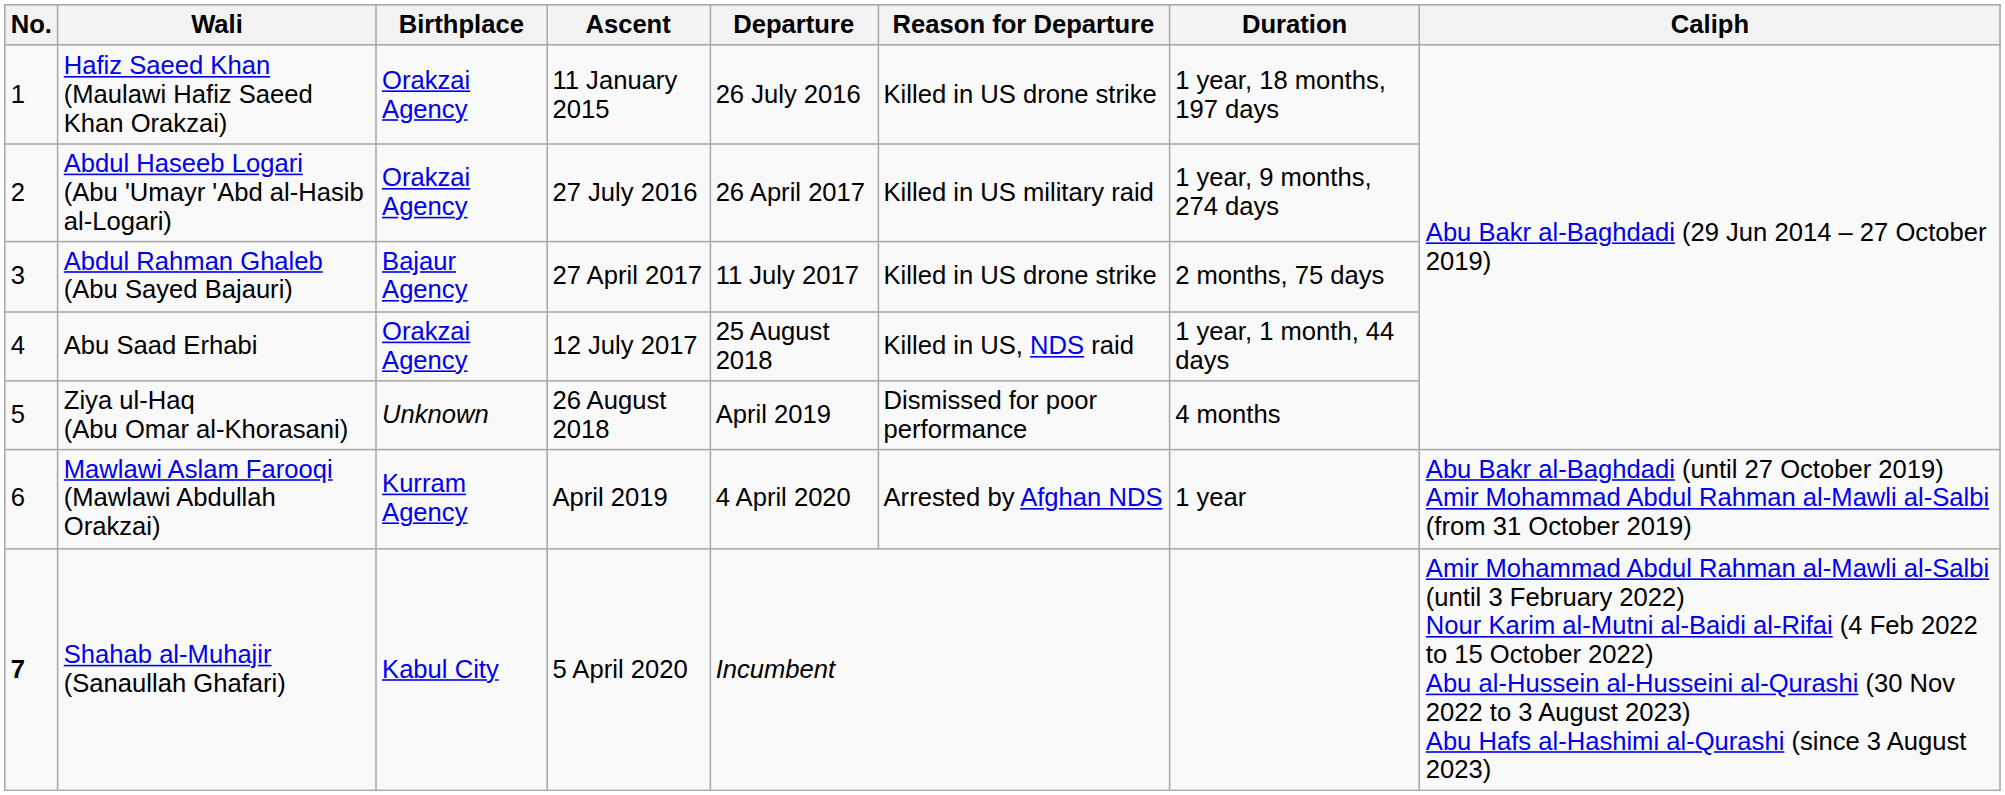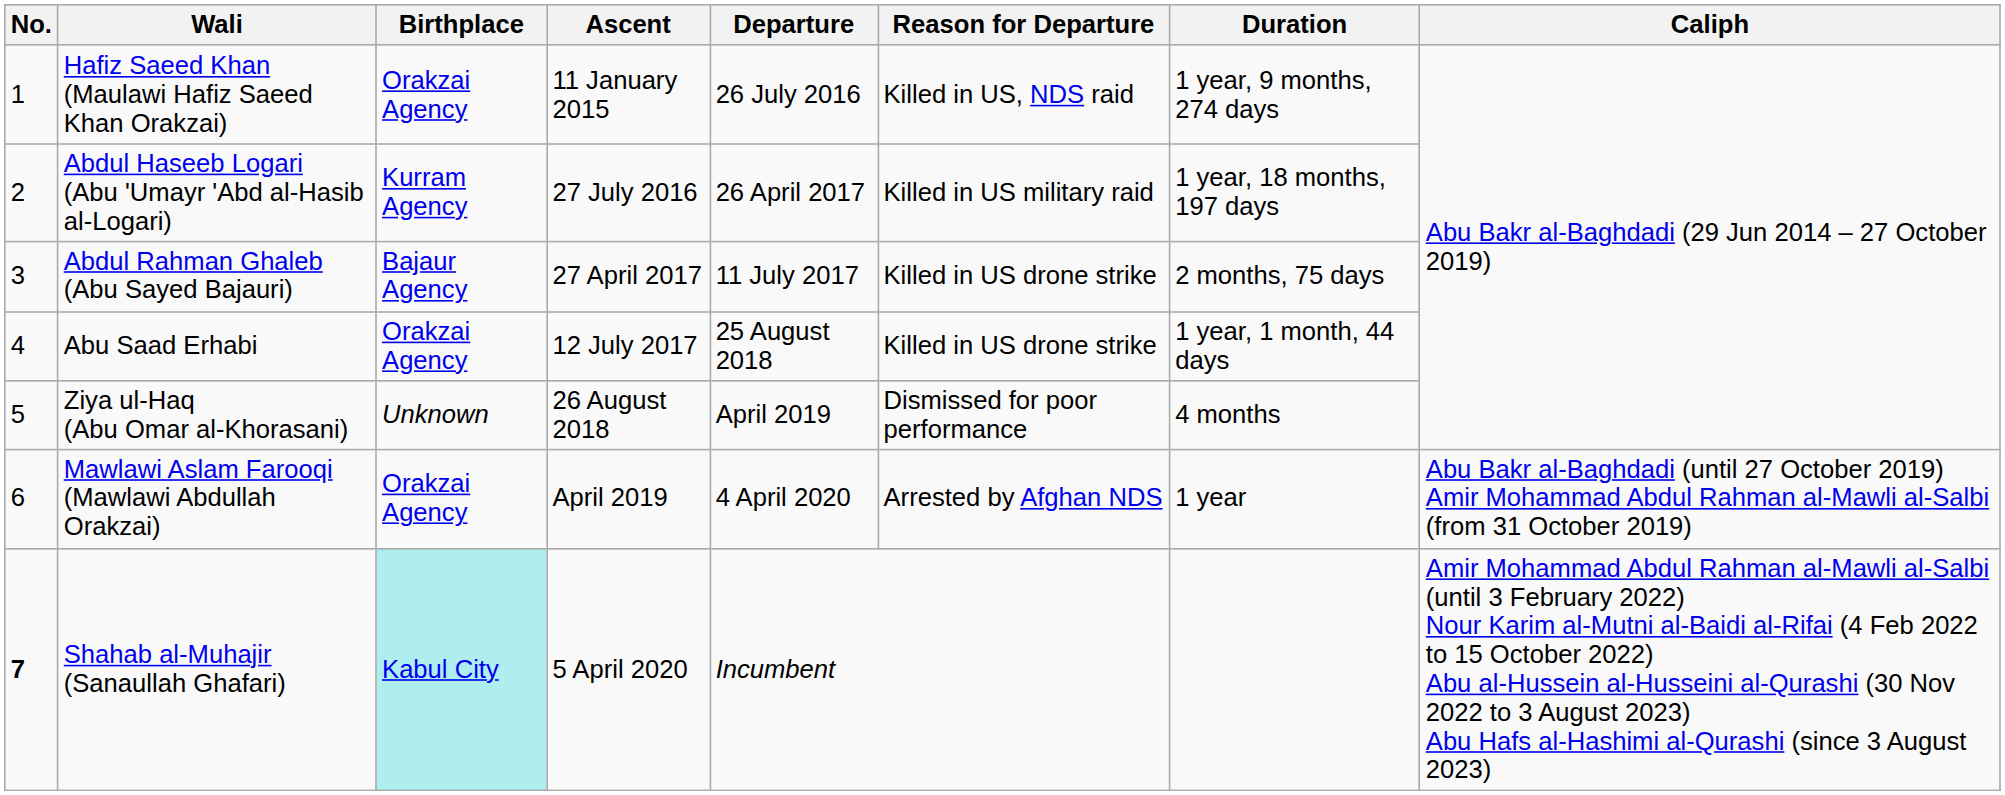(1020, 94) Killed in US drone strike -> (1009, 94) Killed in US, NDS raid
(1280, 94) 1 year, 18 months, 197 days -> (1273, 94) 1 year, 9 months, 274 days
(426, 192) Orakzai Agency -> (425, 192) Kurram Agency
(1273, 192) 1 year, 9 months, 274 days -> (1280, 192) 1 year, 18 months, 197 days
(1009, 345) Killed in US, NDS raid -> (1020, 345) Killed in US drone strike
(425, 498) Kurram Agency -> (426, 498) Orakzai Agency
(440, 669) no background -> (440, 669) paleturquoise background
